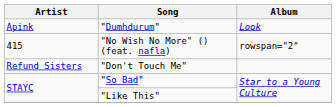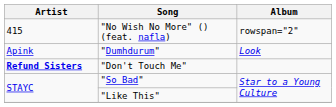rows swapped: (130, 26) <-> (154, 46)
(44, 66) normal -> (44, 66) bold
